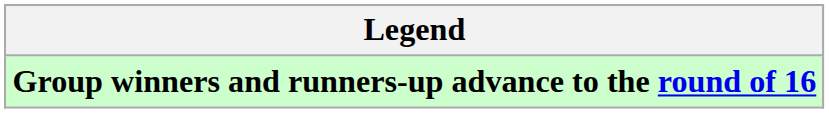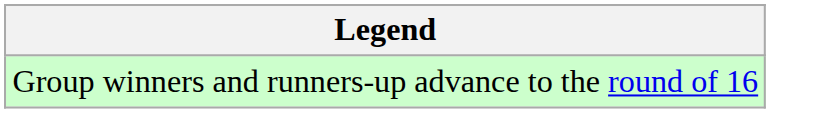(414, 81) bold -> (385, 81) normal
